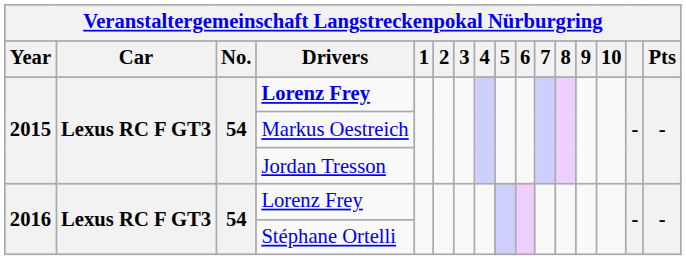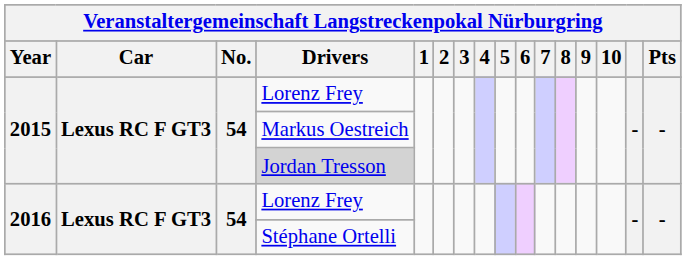(316, 93) bold -> (312, 93) normal
(324, 165) no background -> (324, 165) lightgrey background
